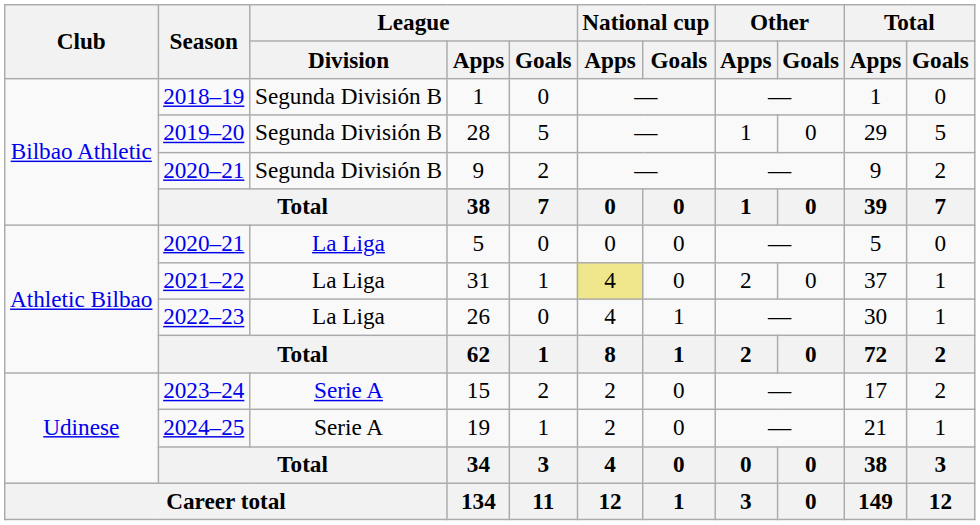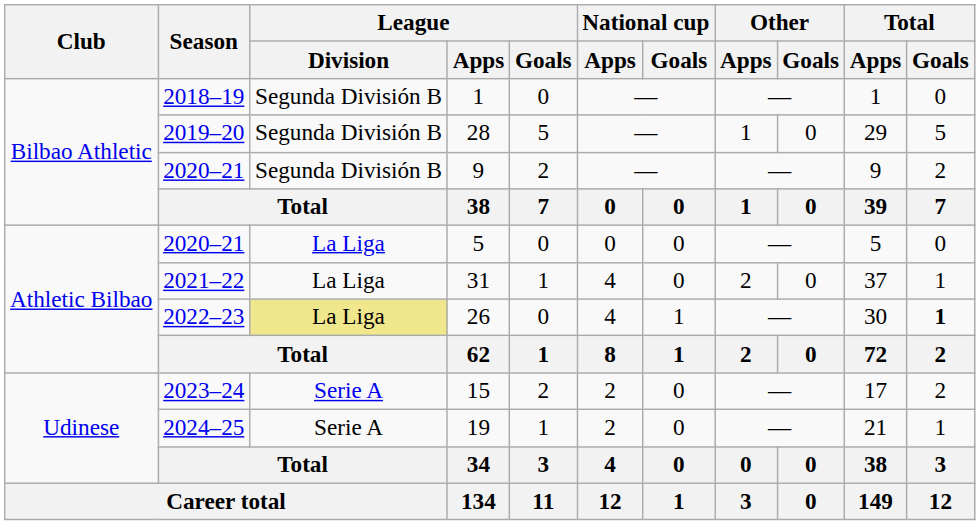(610, 280) khaki background -> (610, 280) no background
(348, 317) no background -> (348, 317) khaki background
(940, 317) normal -> (940, 317) bold
